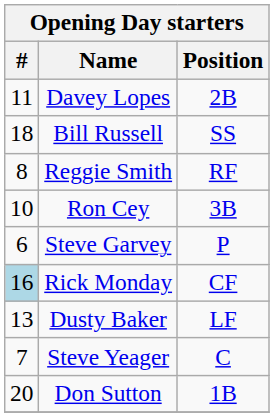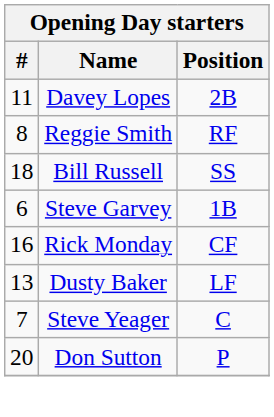rows swapped: (108, 134) <-> (108, 171)
- row: (108, 208)
(223, 245) P -> (223, 208) 1B
(22, 282) lightblue background -> (22, 245) no background
(223, 393) 1B -> (223, 356) P
